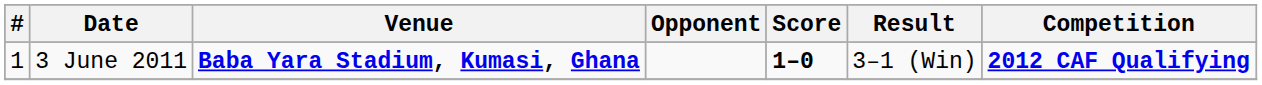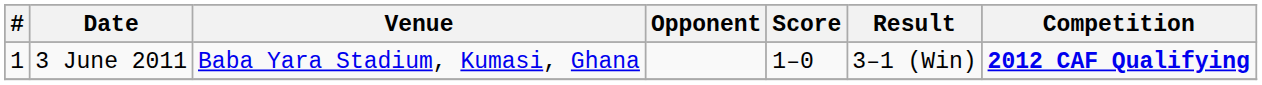(419, 61) bold -> (419, 61) normal
(793, 61) bold -> (793, 61) normal
